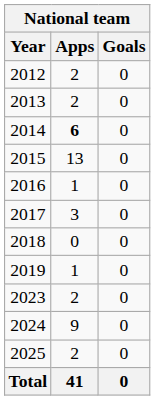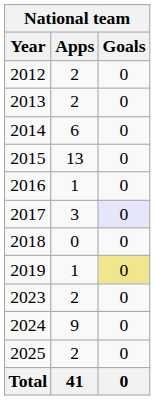(75, 130) bold -> (75, 130) normal
(124, 213) no background -> (124, 213) lavender background
(124, 269) no background -> (124, 269) khaki background
